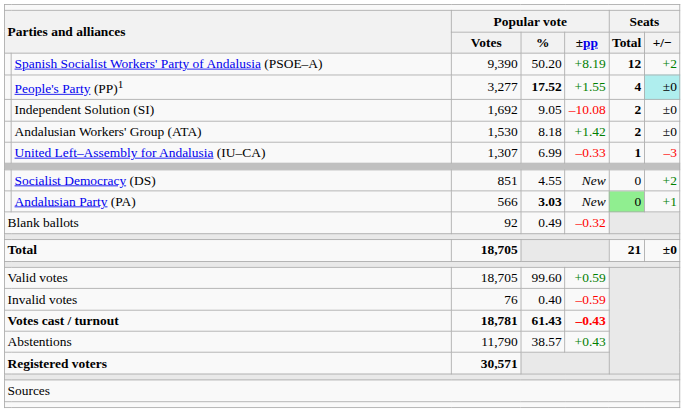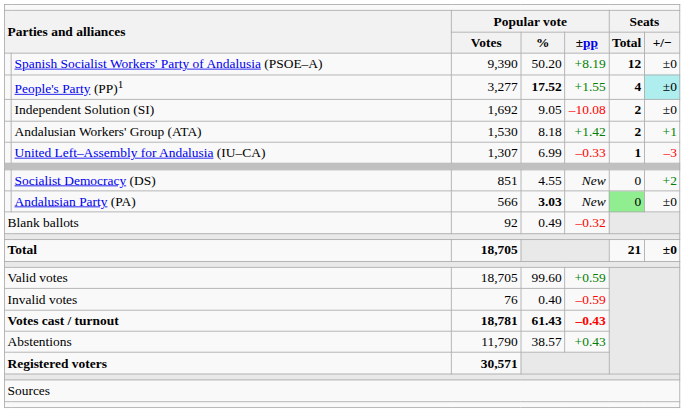(670, 63) +2 -> (670, 63) ±0
(670, 131) ±0 -> (670, 131) +1
(670, 201) +1 -> (670, 201) ±0
